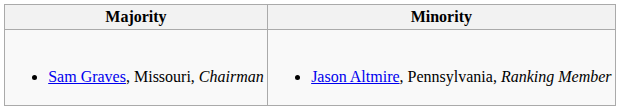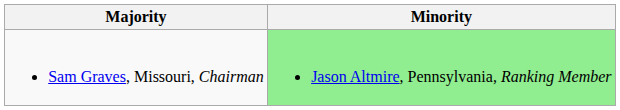(441, 77) no background -> (441, 77) lightgreen background
